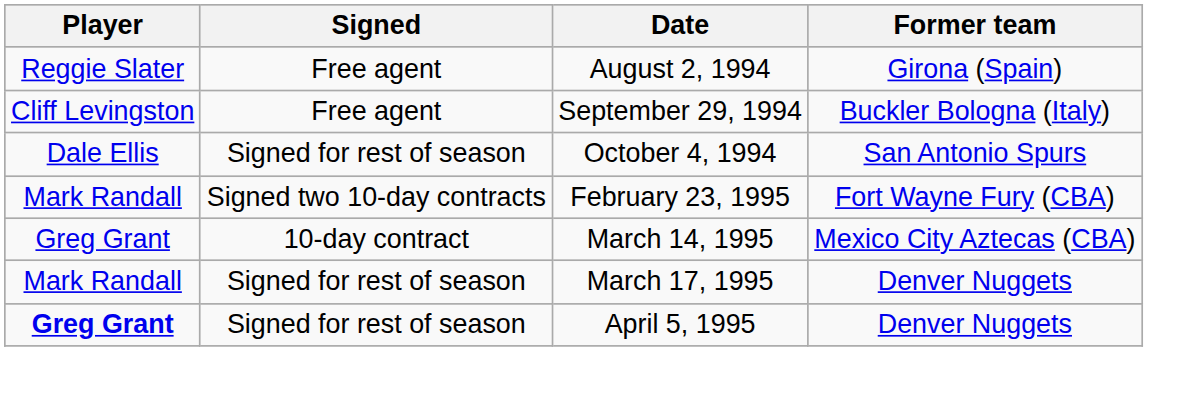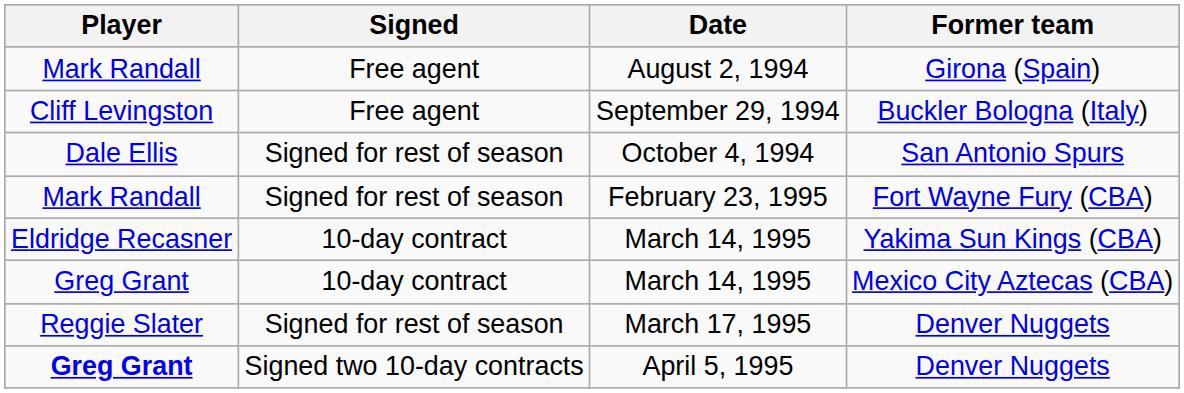(103, 68) Reggie Slater -> (122, 68) Mark Randall
(376, 196) Signed two 10-day contracts -> (414, 196) Signed for rest of season
+ row: (718, 238)
(103, 281) Mark Randall -> (122, 324) Reggie Slater
(376, 324) Signed for rest of season -> (414, 366) Signed two 10-day contracts
